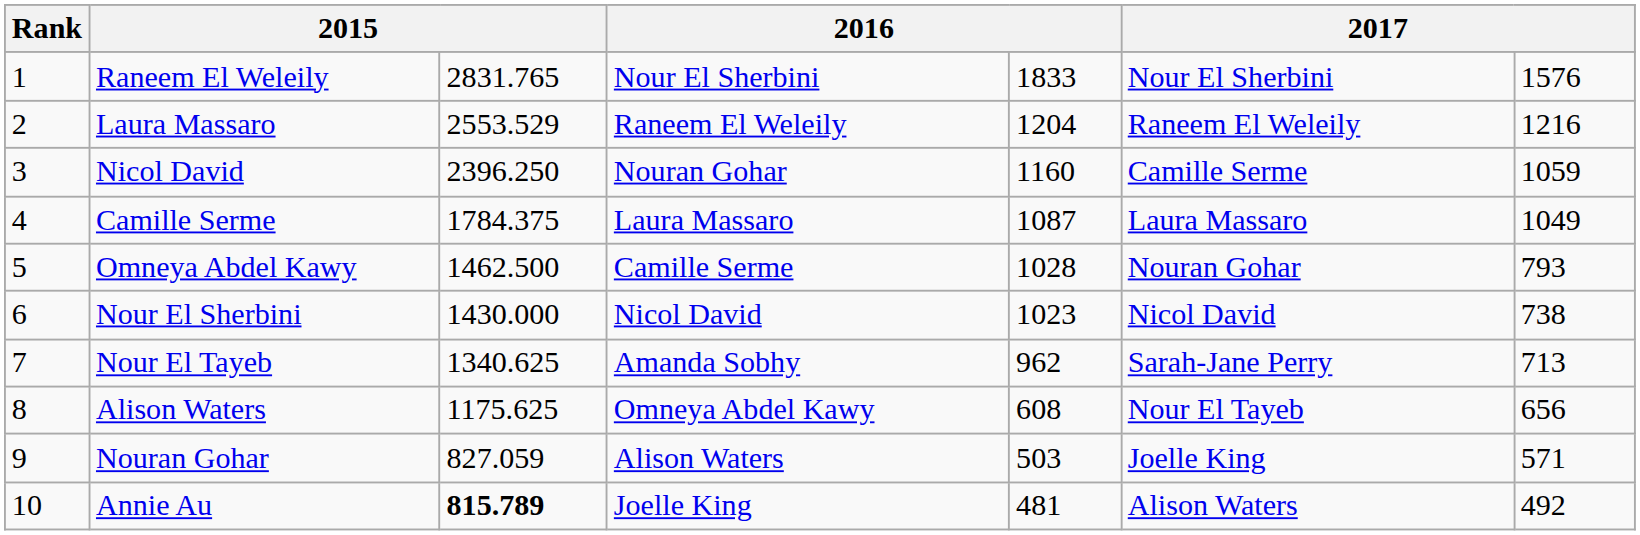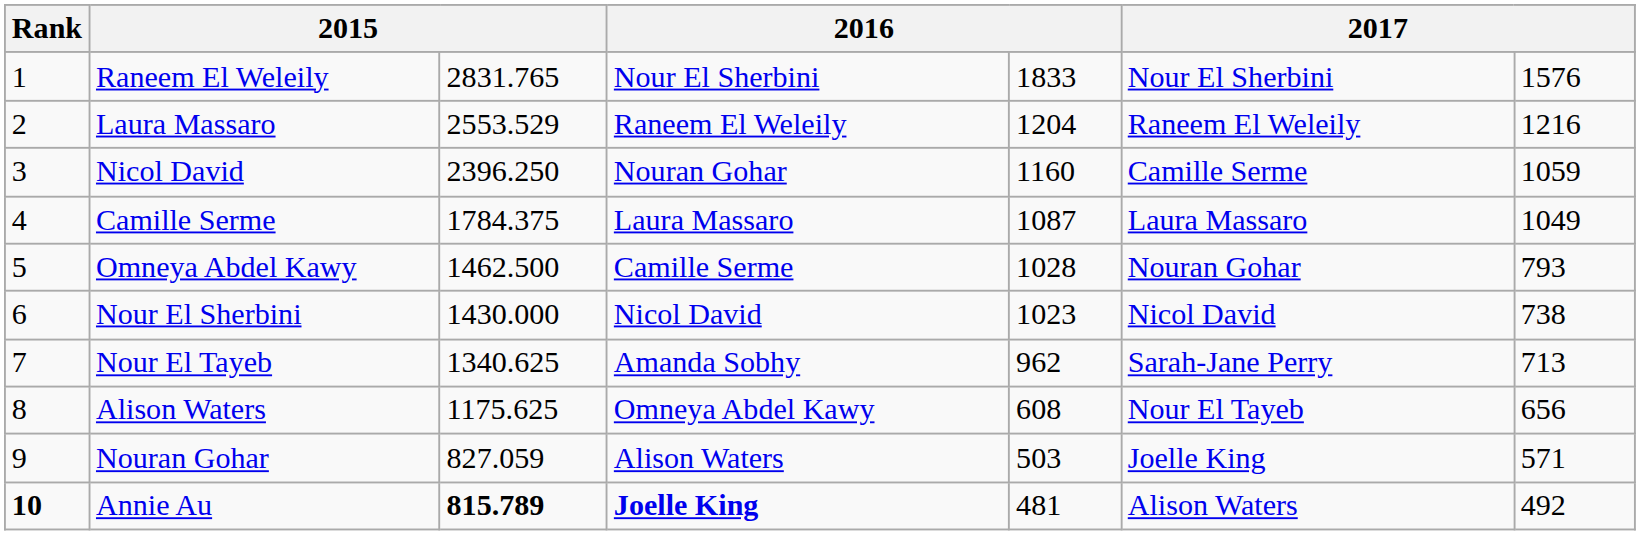(27, 505) normal -> (27, 505) bold
(683, 505) normal -> (686, 505) bold
